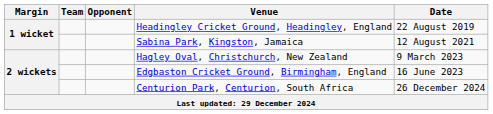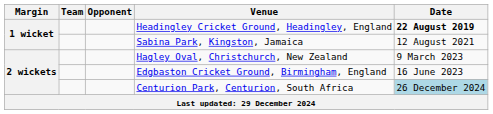(435, 27) normal -> (435, 27) bold
(441, 87) no background -> (441, 87) lightblue background
